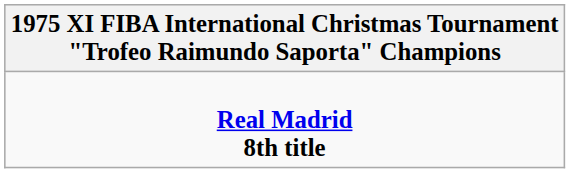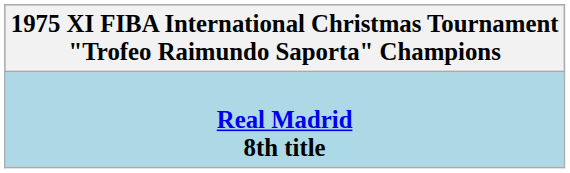(285, 133) no background -> (285, 133) lightblue background
